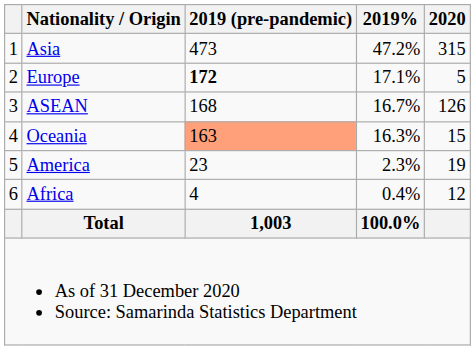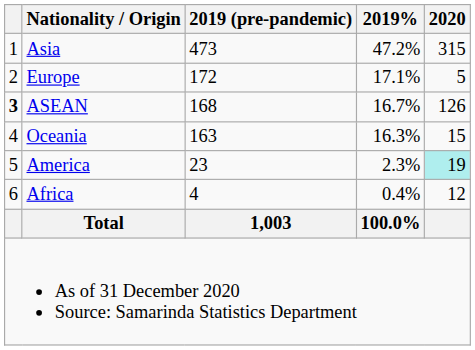(203, 77) bold -> (203, 77) normal
(13, 106) normal -> (13, 106) bold
(203, 135) lightsalmon background -> (203, 135) no background
(456, 164) no background -> (456, 164) paleturquoise background
